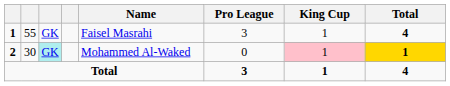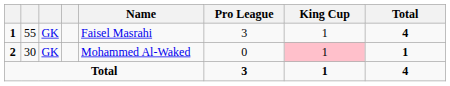(50, 52) paleturquoise background -> (50, 52) no background
(405, 52) gold background -> (405, 52) no background
